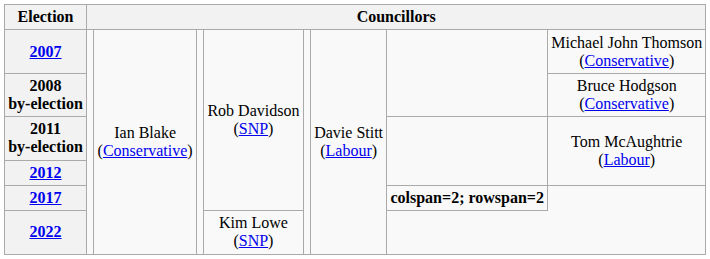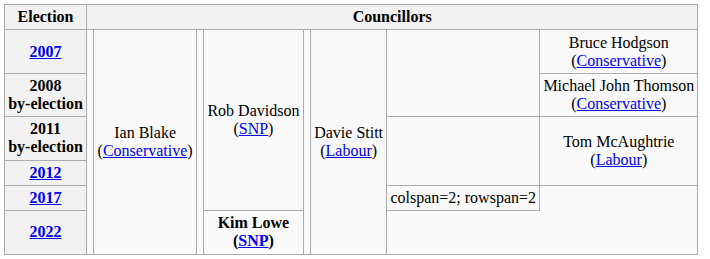(627, 51) Michael John Thomson (Conservative) -> (619, 51) Bruce Hodgson (Conservative)
(627, 94) Bruce Hodgson (Conservative) -> (619, 94) Michael John Thomson (Conservative)
(467, 198) bold -> (463, 198) normal
(253, 232) normal -> (253, 232) bold
